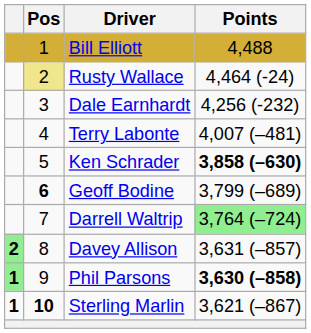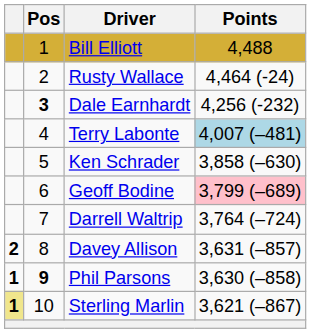(44, 76) khaki background -> (44, 76) no background
(44, 105) normal -> (44, 105) bold
(250, 134) no background -> (250, 134) lightblue background
(250, 162) bold -> (250, 162) normal
(44, 191) bold -> (44, 191) normal
(250, 191) no background -> (250, 191) pink background
(250, 220) lightgreen background -> (250, 220) no background
(14, 248) lightgreen background -> (14, 248) no background
(14, 277) lightgreen background -> (14, 277) no background
(44, 277) normal -> (44, 277) bold
(250, 277) bold -> (250, 277) normal
(14, 305) no background -> (14, 305) khaki background
(44, 305) bold -> (44, 305) normal
